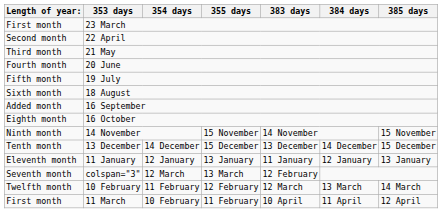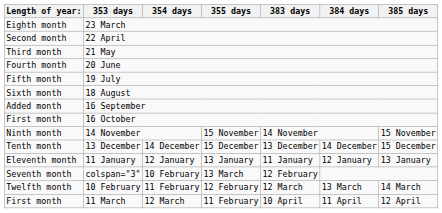(34, 25) First month -> (36, 25) Eighth month
(36, 120) Eighth month -> (34, 120) First month
(164, 174) 12 March -> (172, 174) 10 February
(172, 201) 10 February -> (164, 201) 12 March
